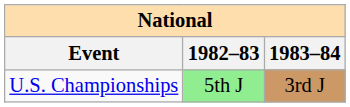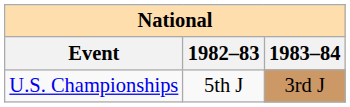(224, 85) lightgreen background -> (224, 85) no background
